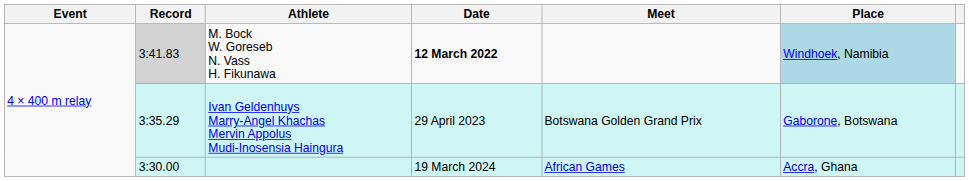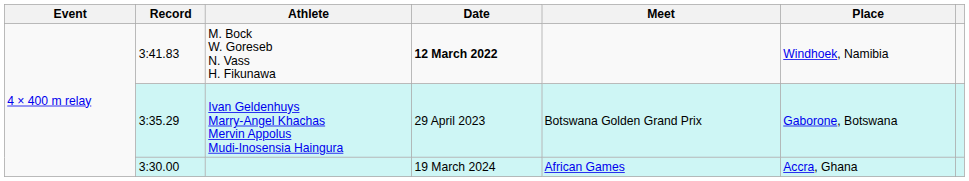(159, 54) lightgrey background -> (159, 54) no background
(836, 54) lightblue background -> (836, 54) no background
